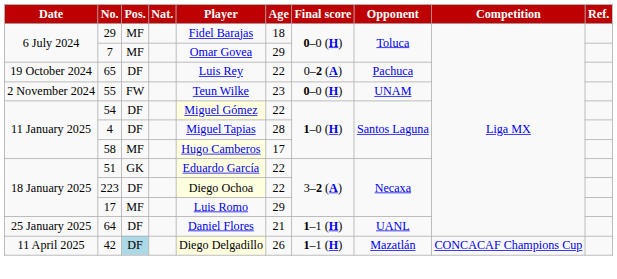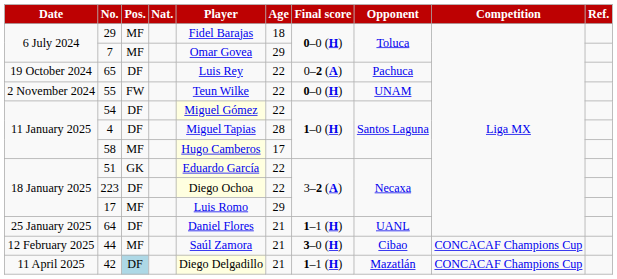(279, 91) 23 -> (279, 91) 22
+ row: (110, 245)
(279, 245) 26 -> (279, 264) 21
